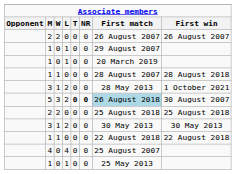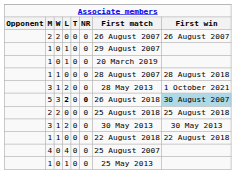(67, 100) normal -> (67, 100) bold
(75, 100) bold -> (75, 100) normal
(127, 100) lightblue background -> (127, 100) no background
(197, 100) no background -> (197, 100) lightblue background
